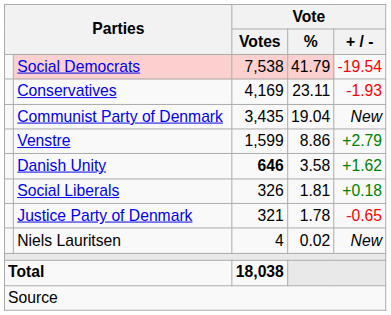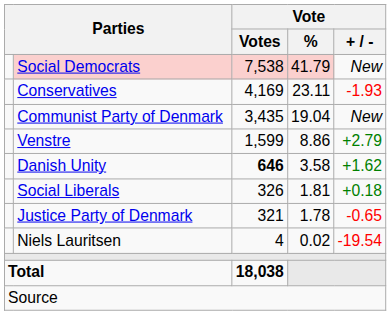(360, 66) -19.54 -> (366, 66) New
(366, 240) New -> (360, 240) -19.54
